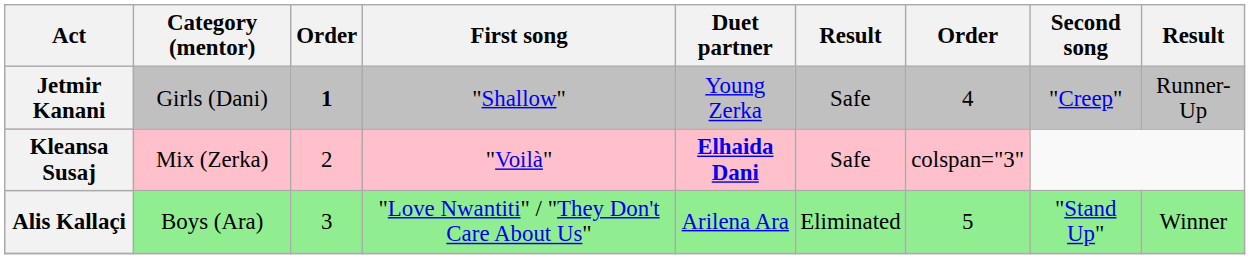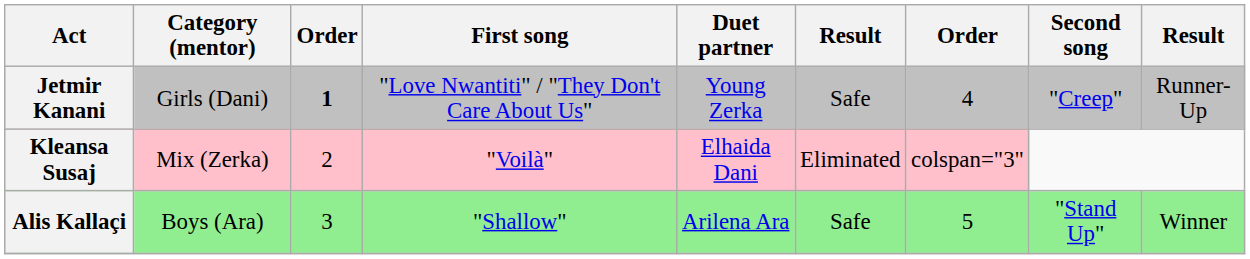(519, 97) "Shallow" -> (520, 97) "Love Nwantiti" / "They Don't Care About Us"
(735, 159) bold -> (736, 159) normal
(850, 159) Safe -> (850, 159) Eliminated
(519, 221) "Love Nwantiti" / "They Don't Care About Us" -> (520, 221) "Shallow"
(850, 221) Eliminated -> (850, 221) Safe
